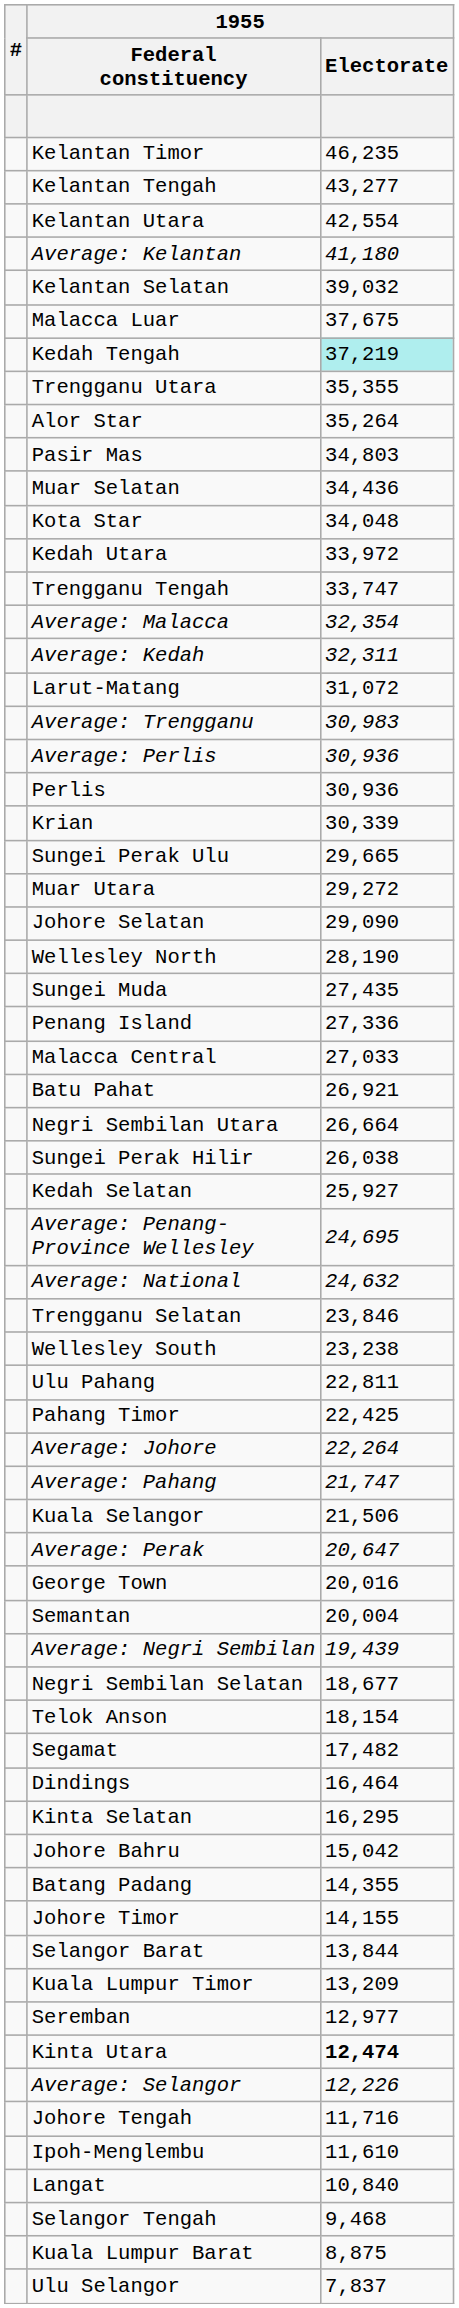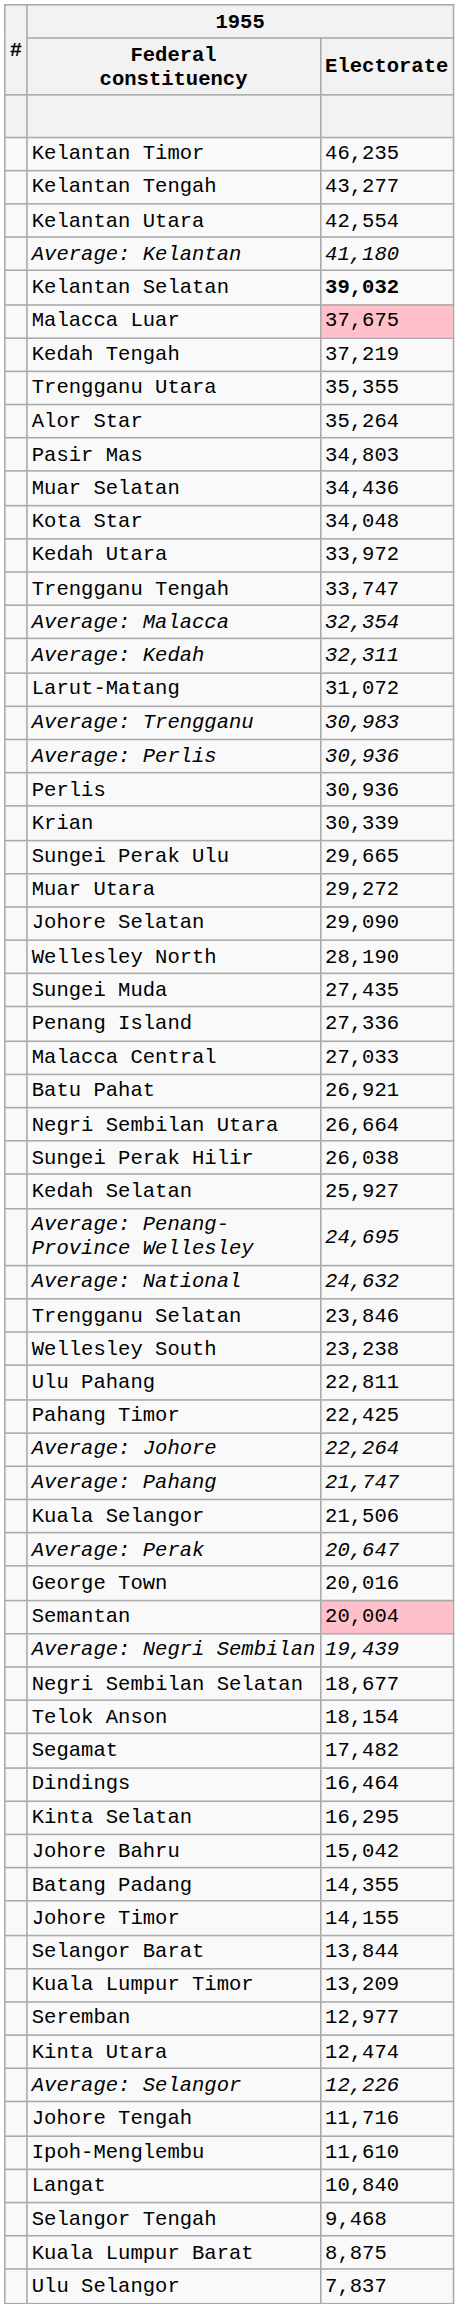(362, 287) normal -> (362, 287) bold
(362, 321) no background -> (362, 321) pink background
(362, 354) paleturquoise background -> (362, 354) no background
(362, 1617) no background -> (362, 1617) pink background
(362, 2052) bold -> (362, 2052) normal
